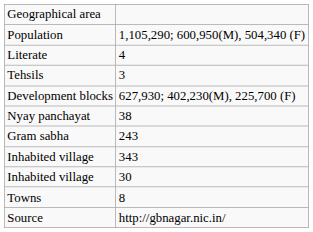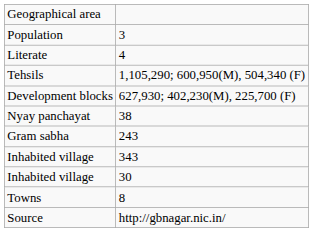(212, 34) 1,105,290; 600,950(M), 504,340 (F) -> (122, 34) 3
(122, 75) 3 -> (212, 75) 1,105,290; 600,950(M), 504,340 (F)
